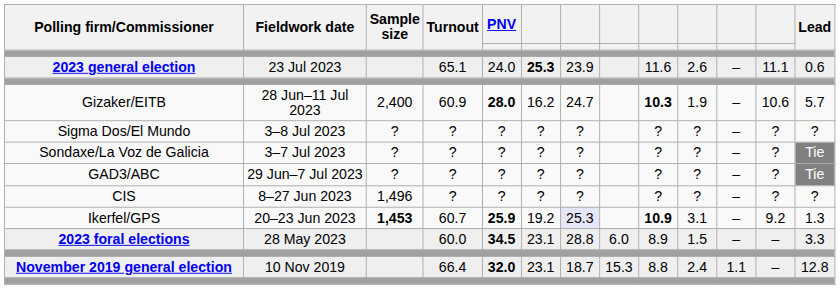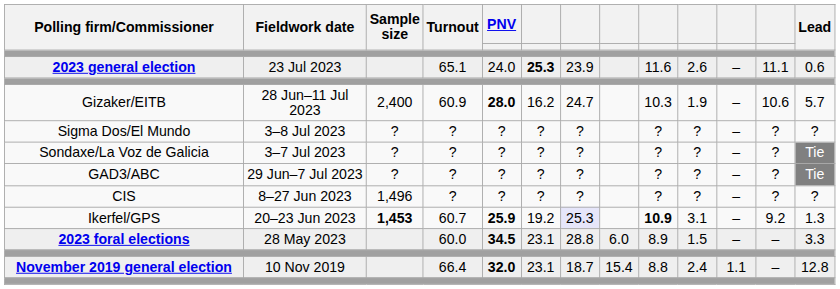(658, 103) bold -> (658, 103) normal
(619, 267) 15.3 -> (619, 267) 15.4
